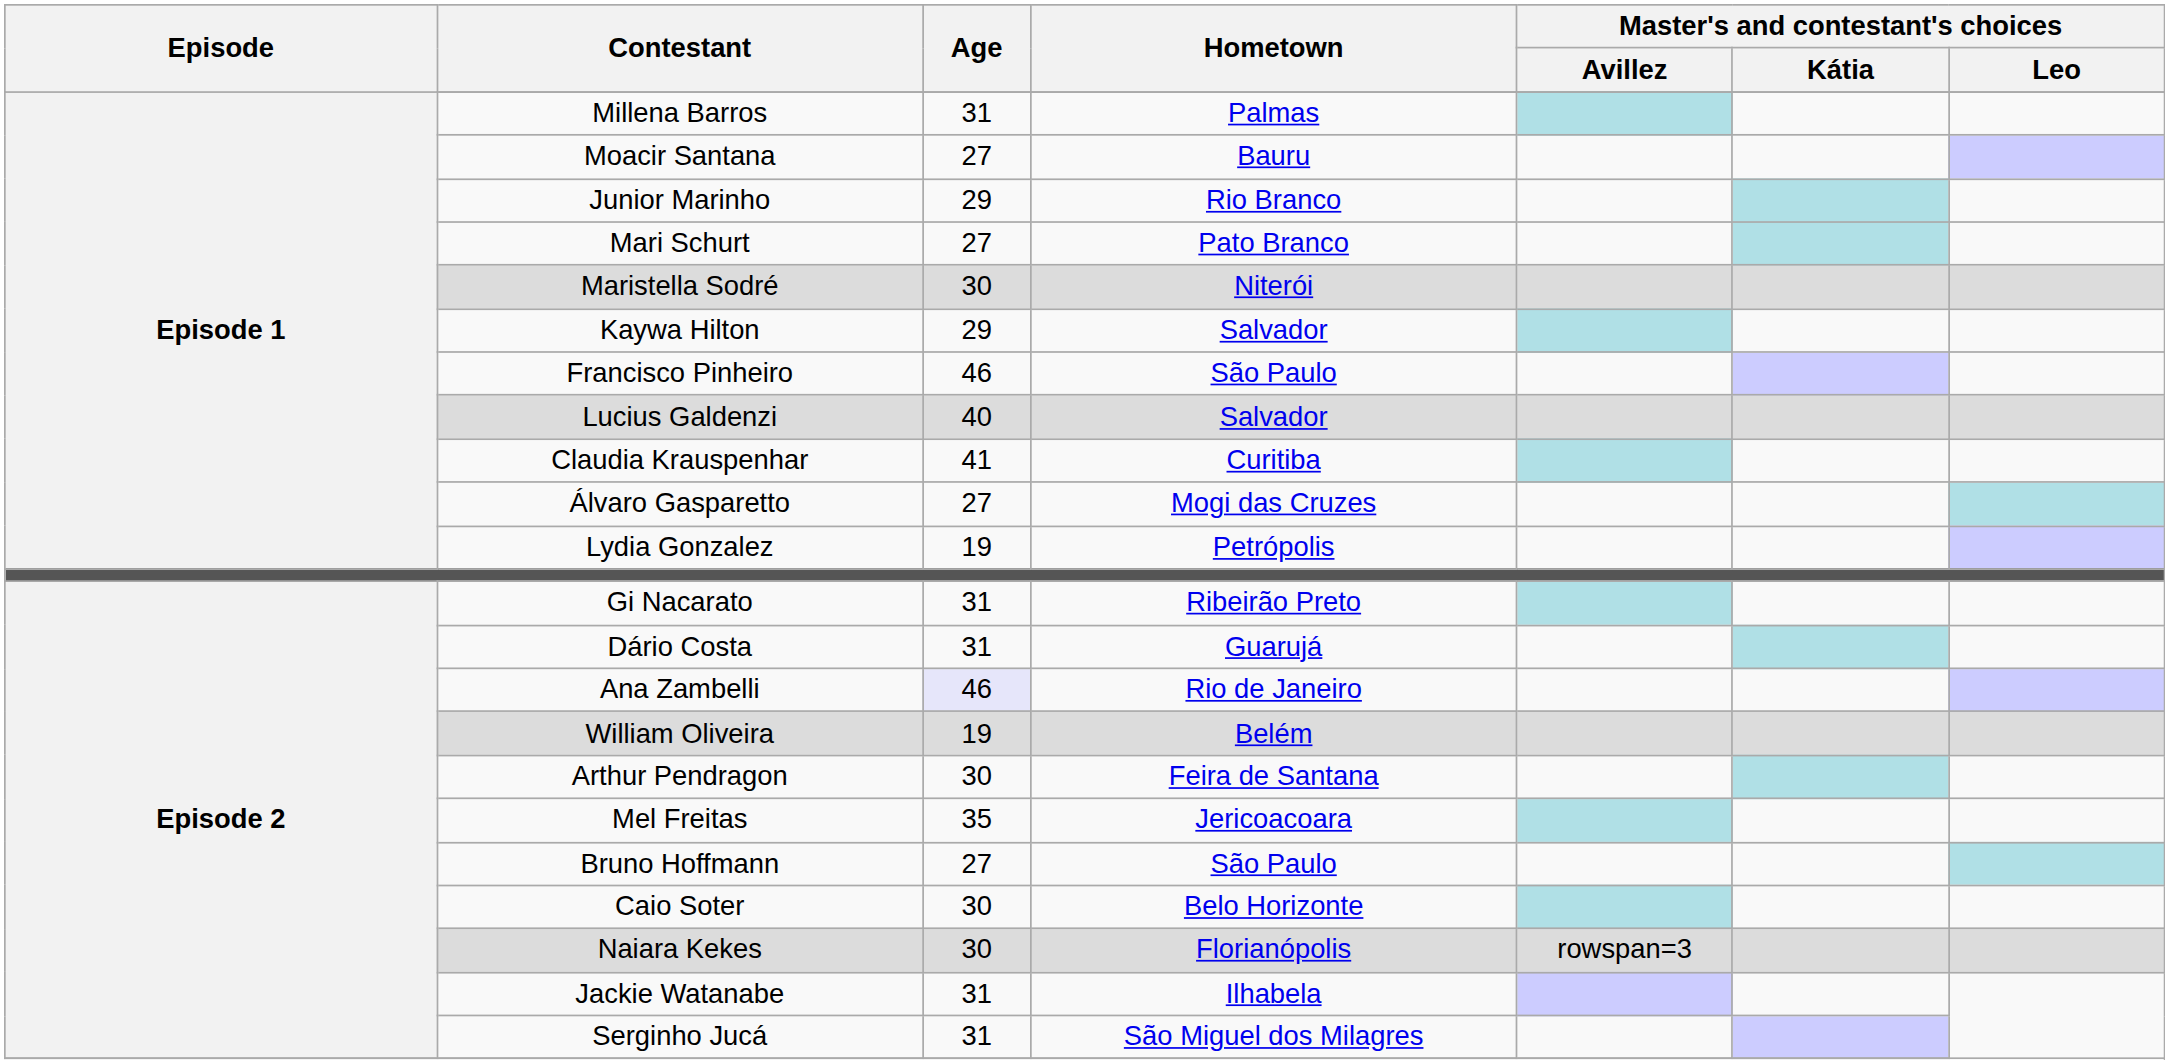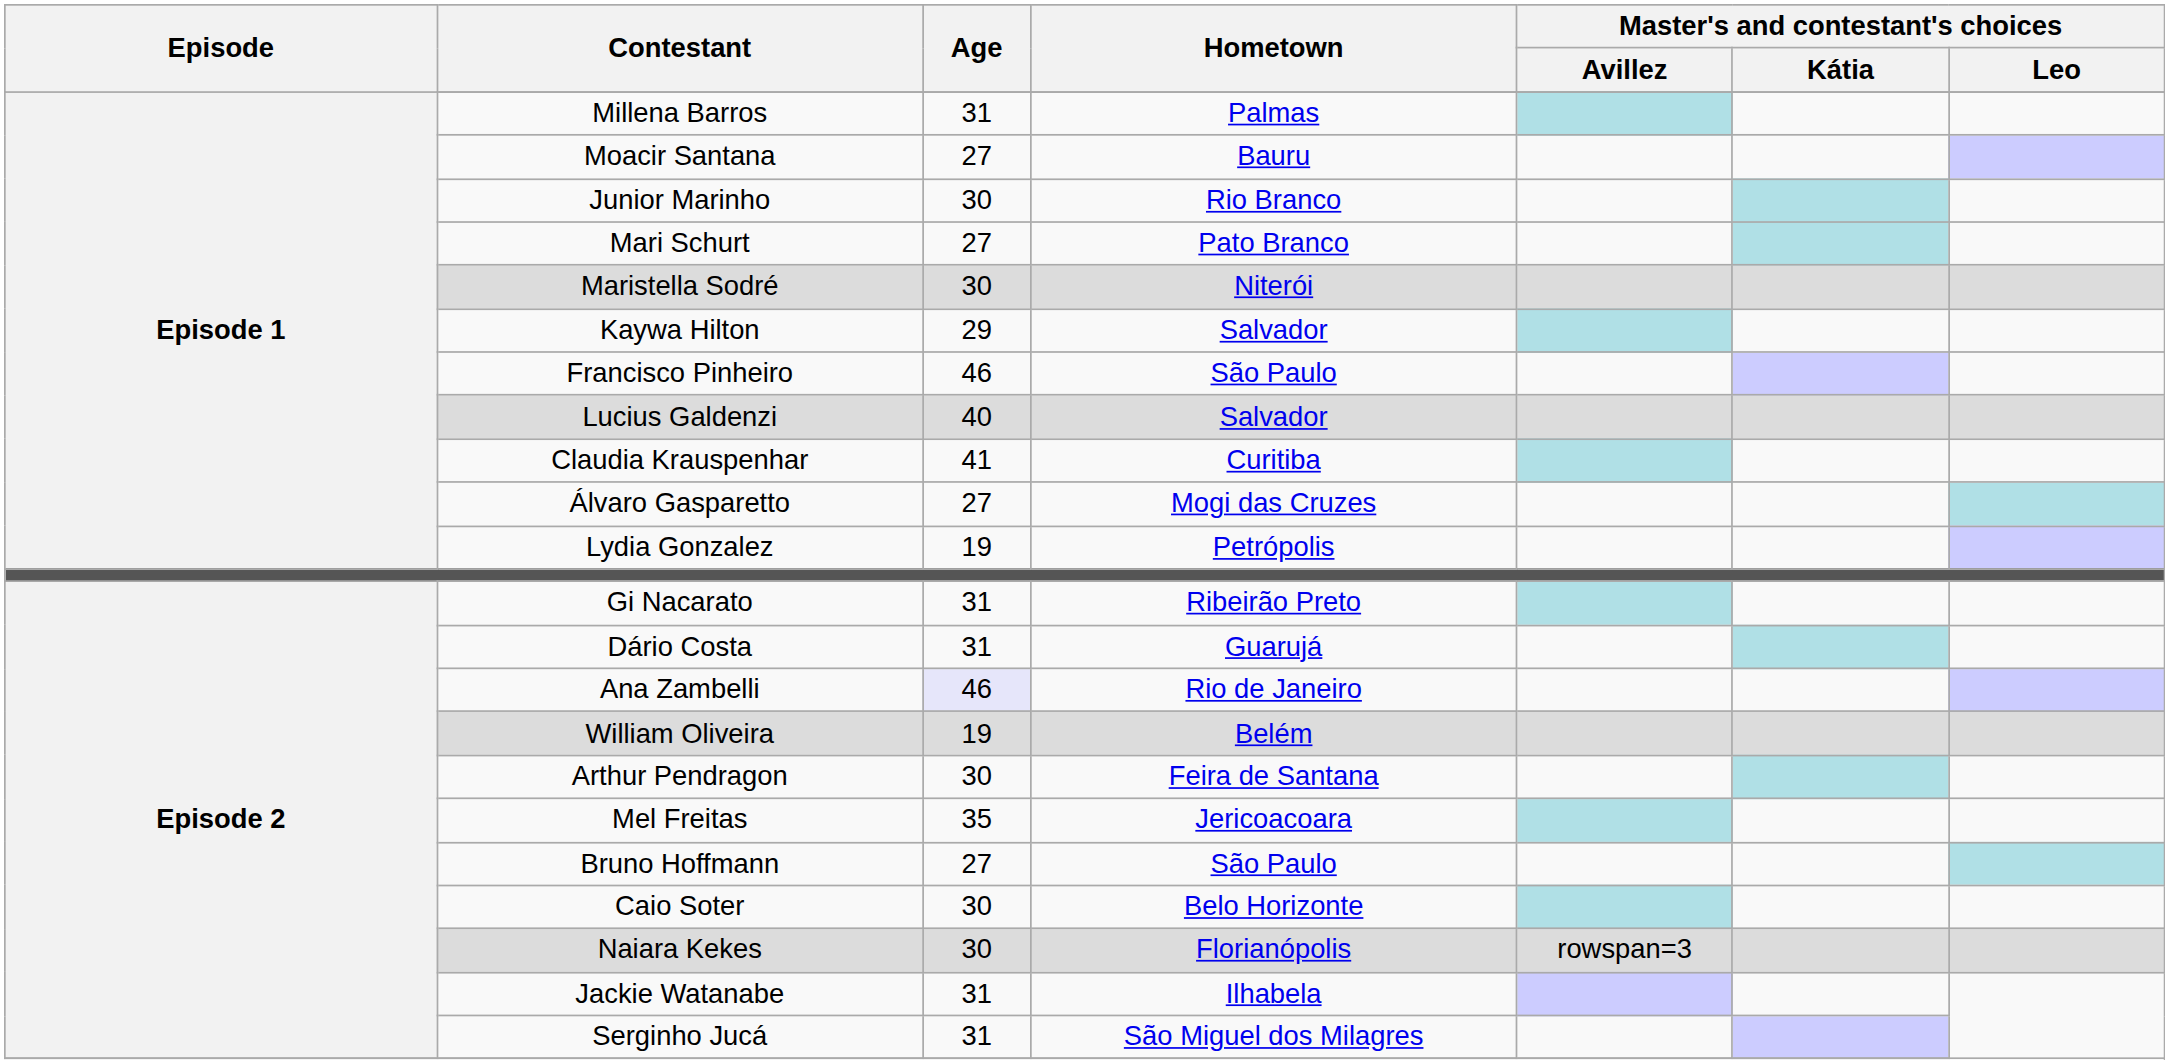(977, 199) 29 -> (977, 199) 30
